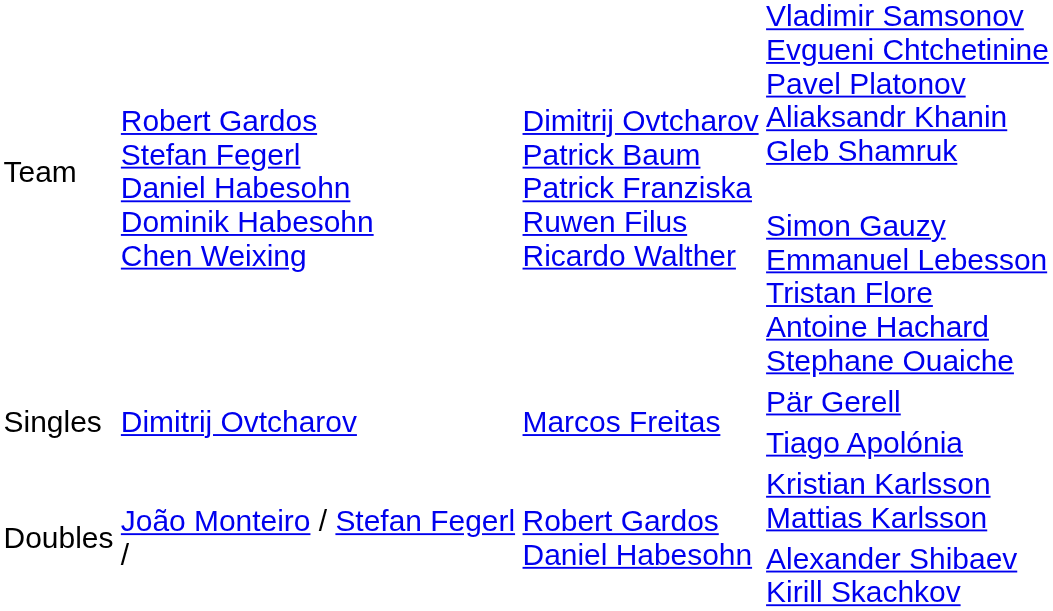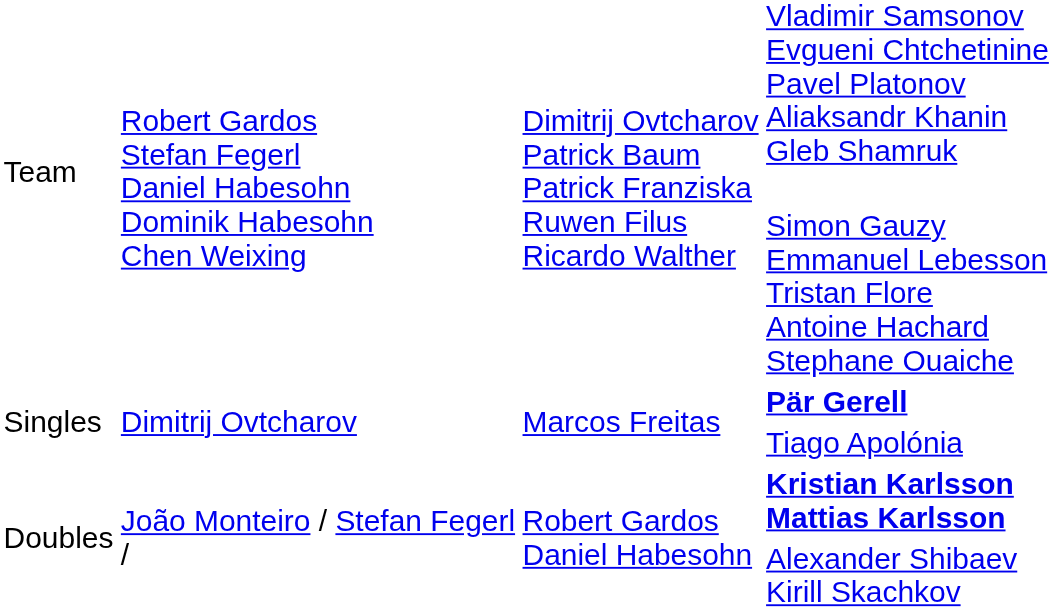(833, 401) normal -> (837, 401) bold
(878, 500) normal -> (890, 500) bold
